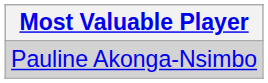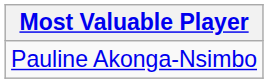(134, 59) lightgrey background -> (134, 59) no background
